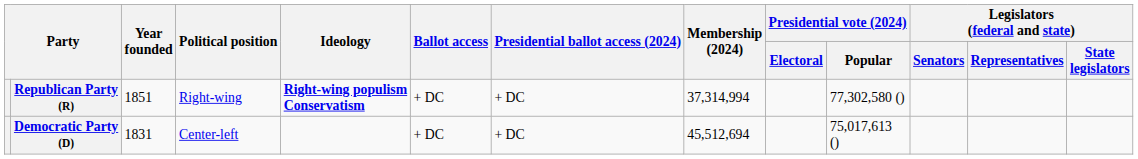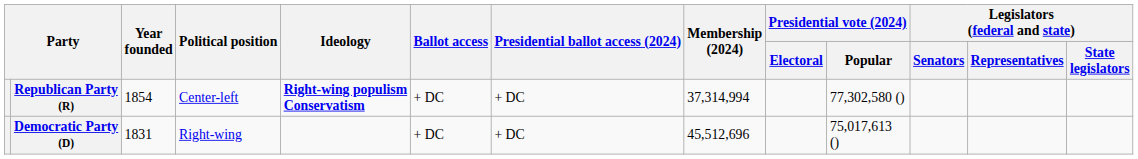(138, 97) 1851 -> (138, 97) 1854
(210, 97) Right-wing -> (209, 97) Center-left
(209, 135) Center-left -> (210, 135) Right-wing
(718, 135) 45,512,694 -> (718, 135) 45,512,696
